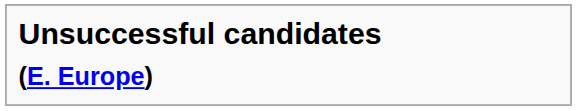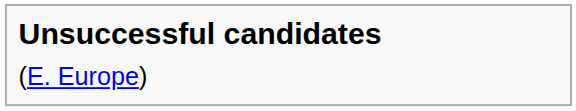(86, 75) bold -> (83, 77) normal
